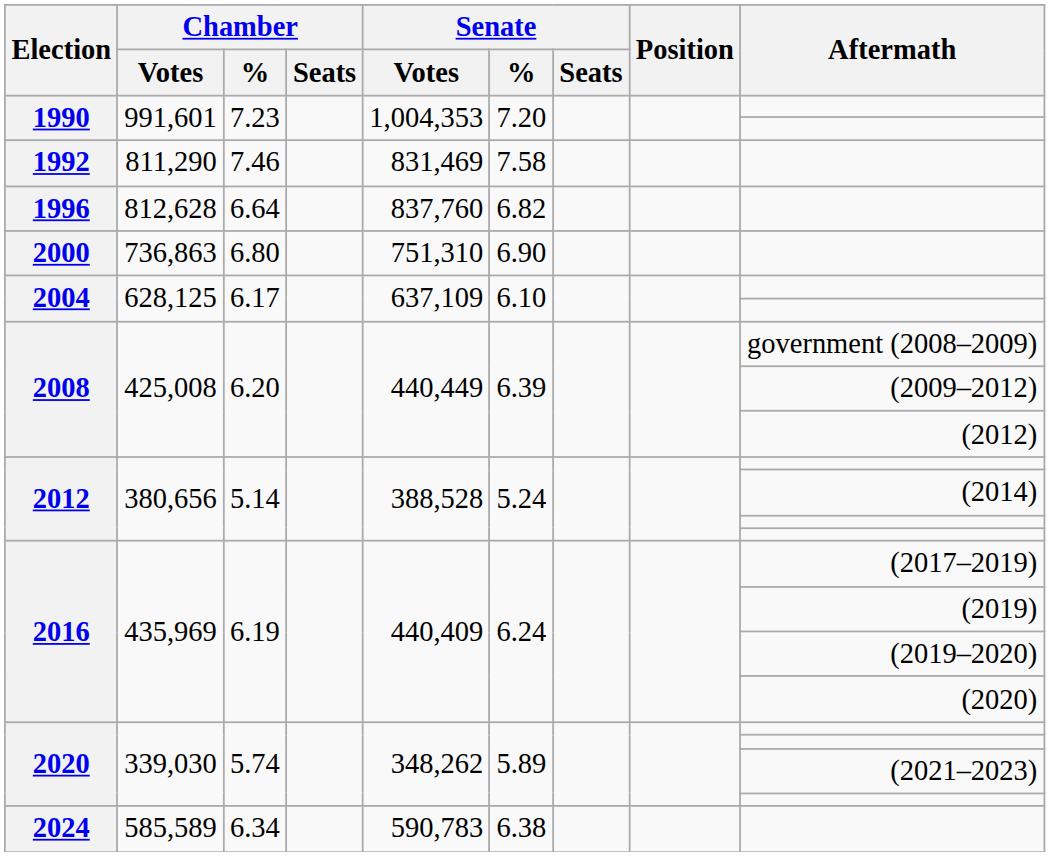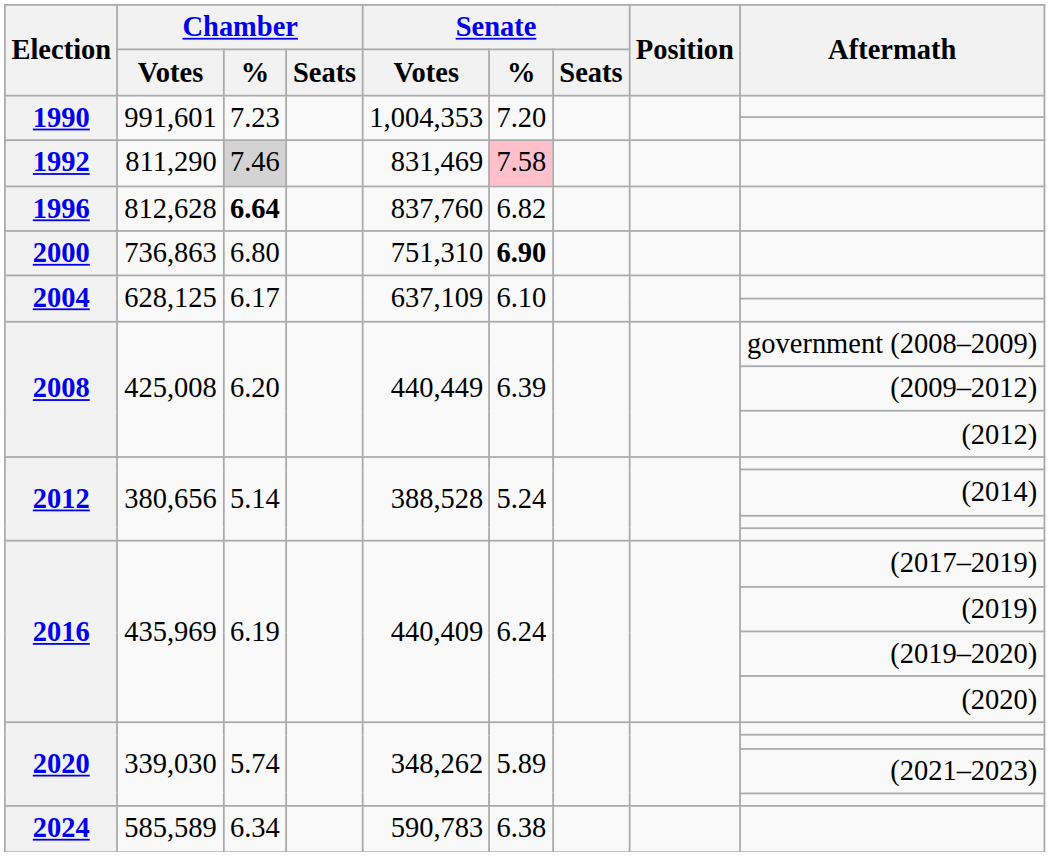(255, 162) no background -> (255, 162) lightgrey background
(521, 162) no background -> (521, 162) pink background
(255, 207) normal -> (255, 207) bold
(521, 252) normal -> (521, 252) bold
